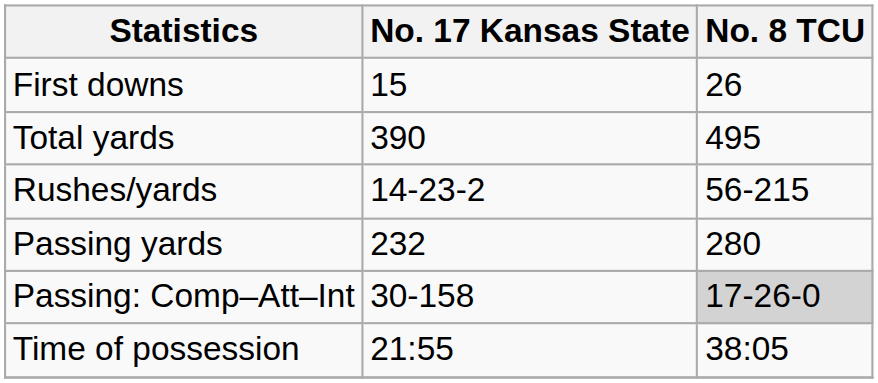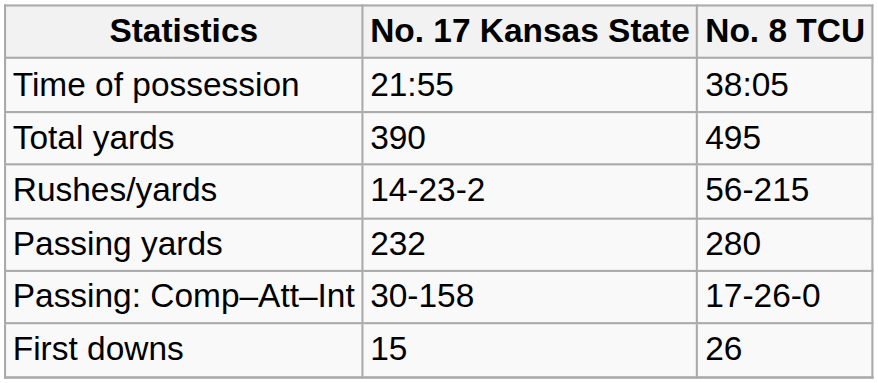rows swapped: (98, 84) <-> (156, 349)
(763, 296) lightgrey background -> (763, 296) no background
